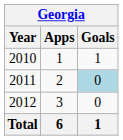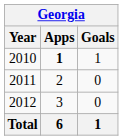(59, 59) normal -> (59, 59) bold
(98, 80) lightblue background -> (98, 80) no background
